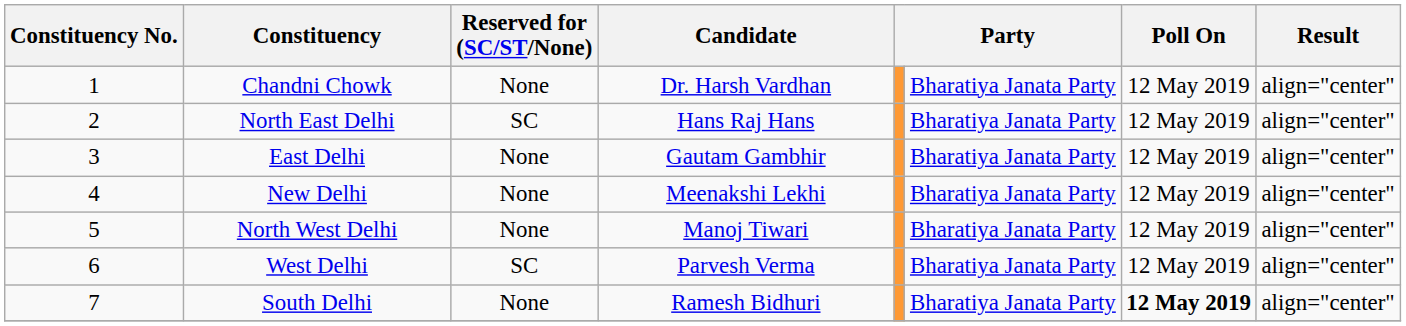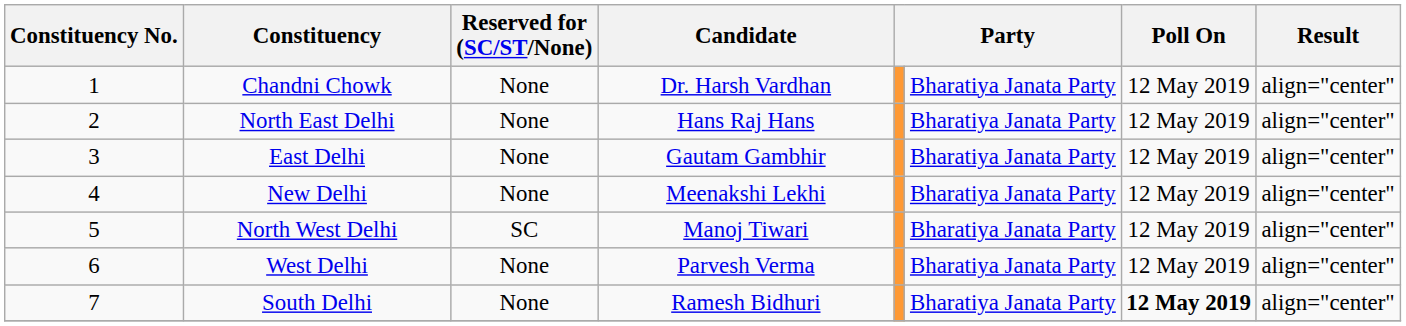(524, 120) SC -> (524, 120) None
(524, 229) None -> (524, 229) SC
(524, 266) SC -> (524, 266) None
